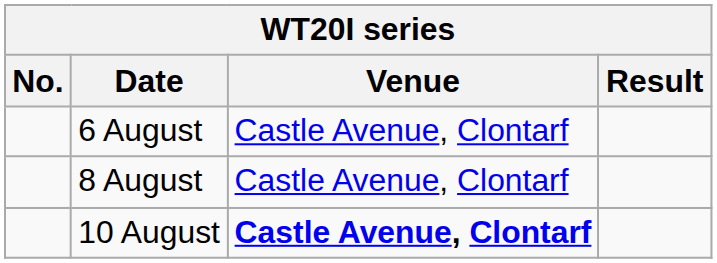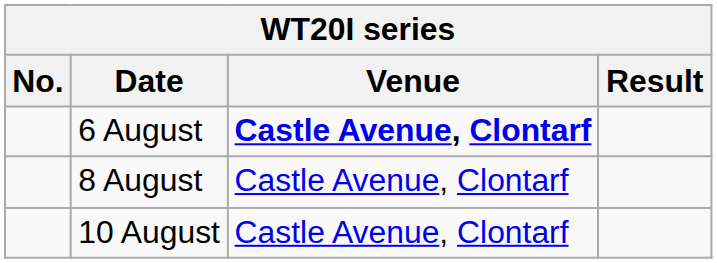(402, 130) normal -> (413, 130) bold
(413, 231) bold -> (402, 231) normal
